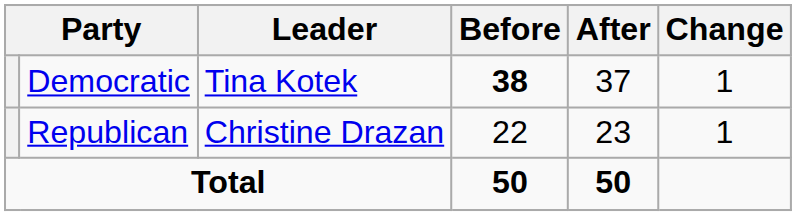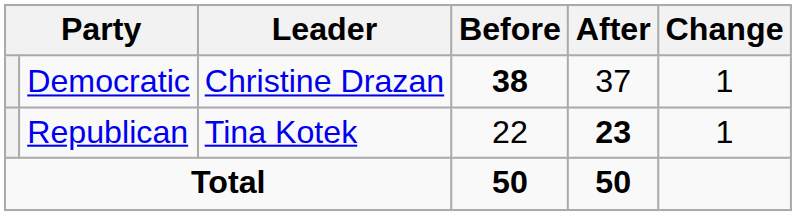(281, 81) Tina Kotek -> (324, 81) Christine Drazan
(324, 132) Christine Drazan -> (281, 132) Tina Kotek
(613, 132) normal -> (613, 132) bold
